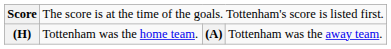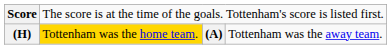(120, 34) no background -> (120, 34) gold background
